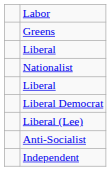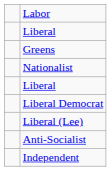(39, 31) Greens -> (39, 31) Liberal
(39, 49) Liberal -> (39, 49) Greens
